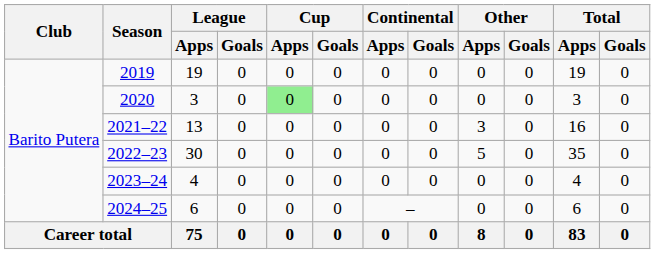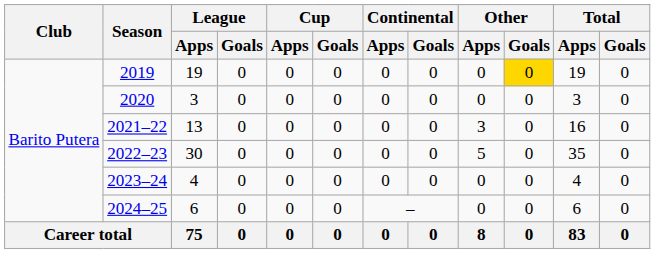(529, 72) no background -> (529, 72) gold background
(290, 99) lightgreen background -> (290, 99) no background
